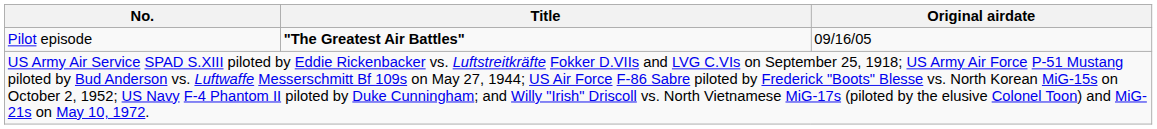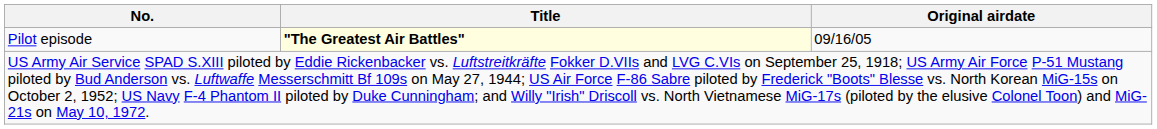(374, 39) no background -> (374, 39) lightyellow background
